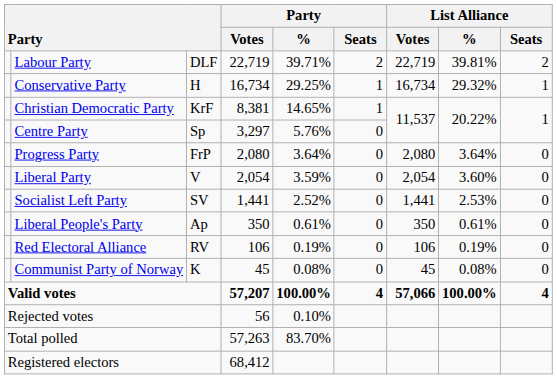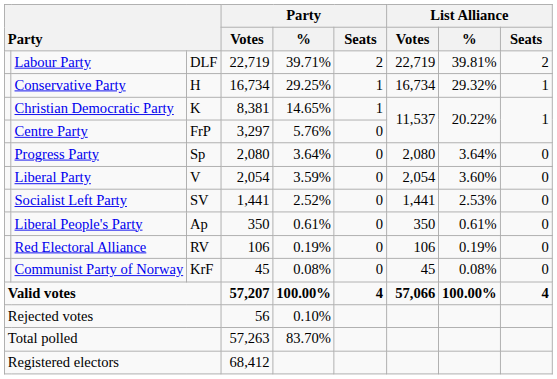(202, 108) KrF -> (195, 108) K
(198, 131) Sp -> (200, 131) FrP
(200, 154) FrP -> (198, 154) Sp
(195, 270) K -> (202, 270) KrF
